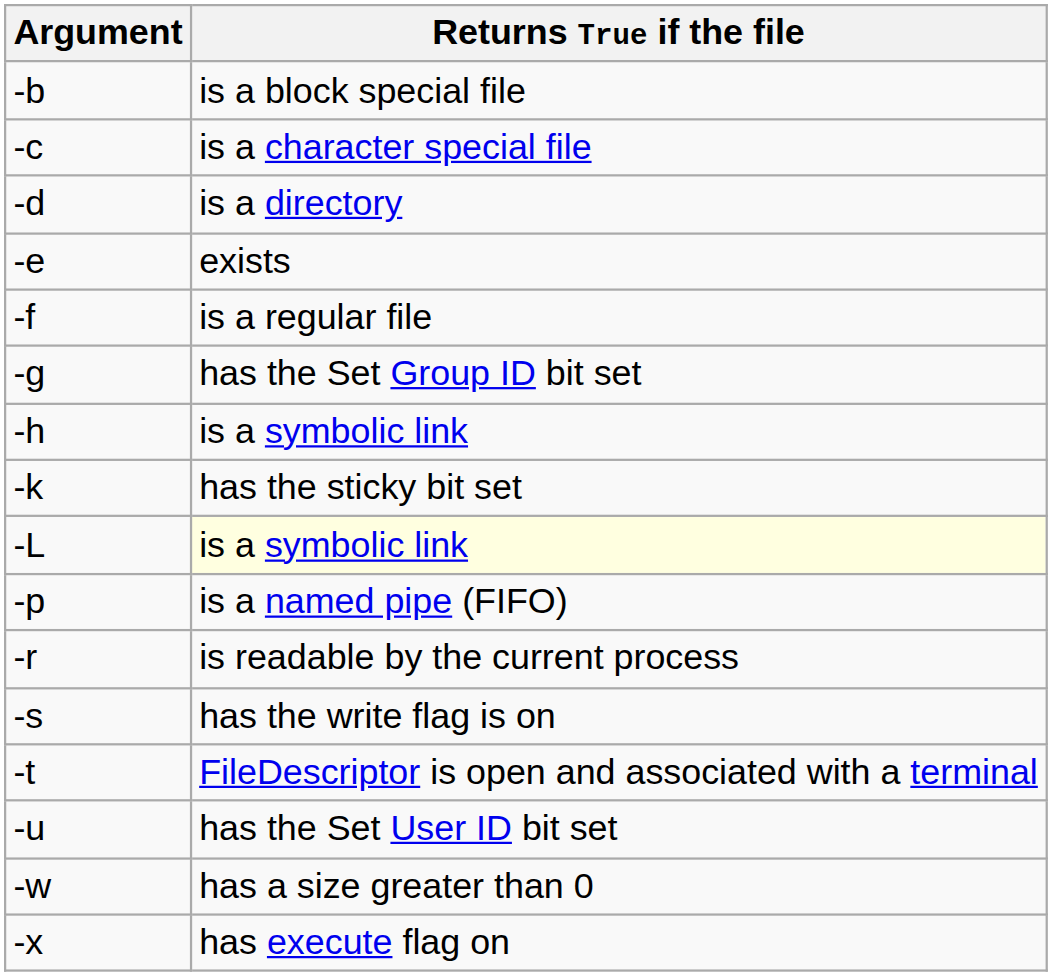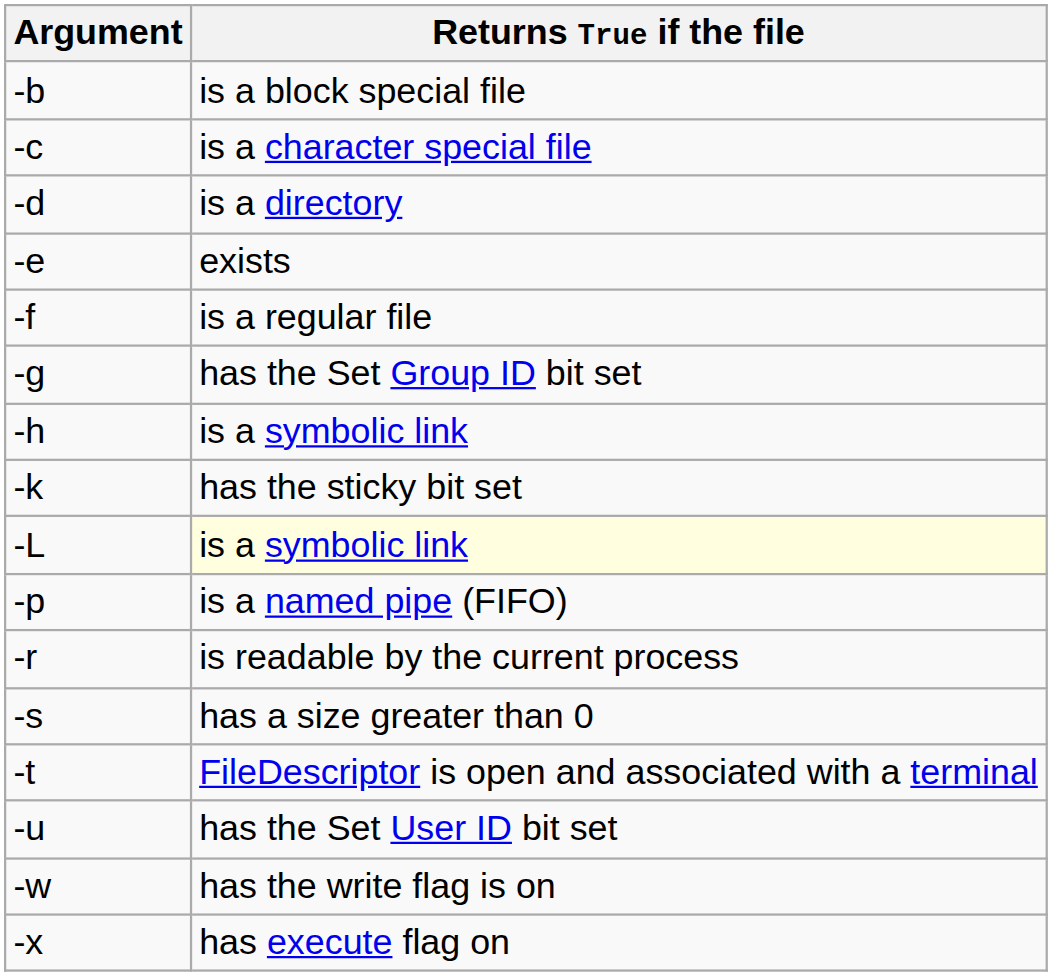(377, 714) has the write flag is on -> (396, 714) has a size greater than 0
(396, 885) has a size greater than 0 -> (377, 885) has the write flag is on
